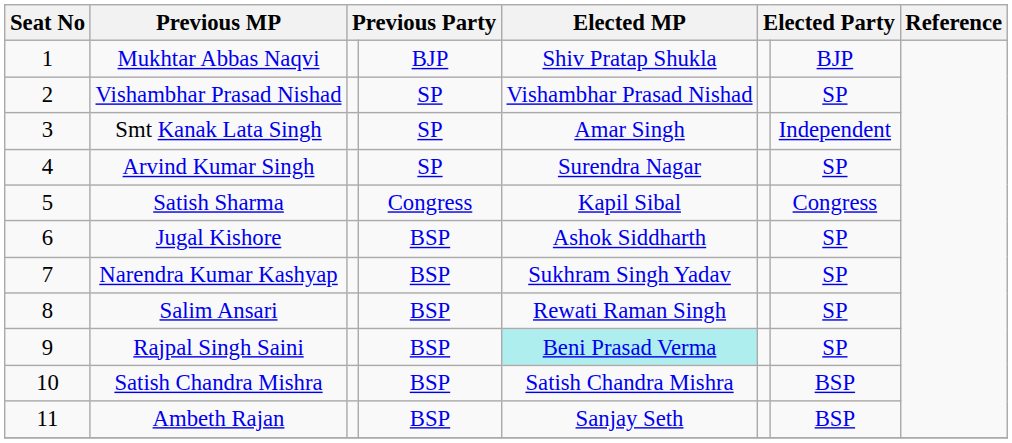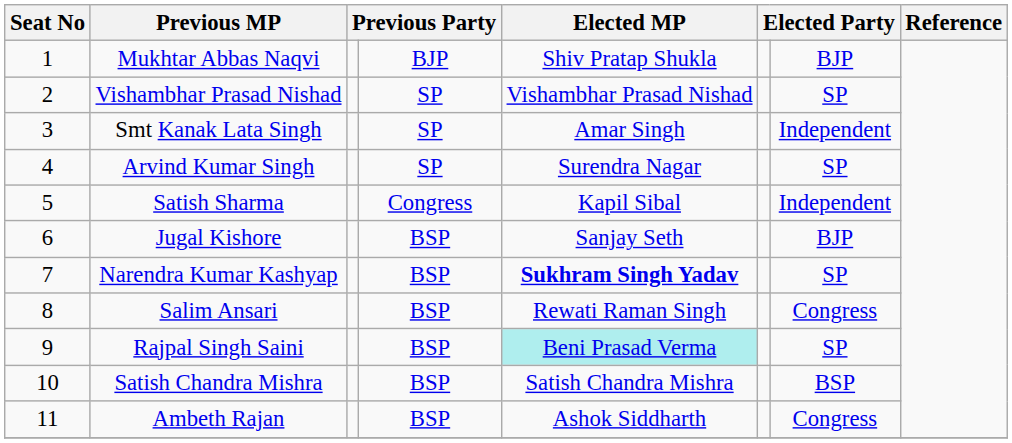(835, 202) Congress -> (835, 202) Independent
(630, 238) Ashok Siddharth -> (630, 238) Sanjay Seth
(835, 238) SP -> (835, 238) BJP
(630, 274) normal -> (630, 274) bold
(835, 310) SP -> (835, 310) Congress
(630, 418) Sanjay Seth -> (630, 418) Ashok Siddharth
(835, 418) BSP -> (835, 418) Congress
